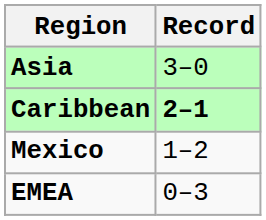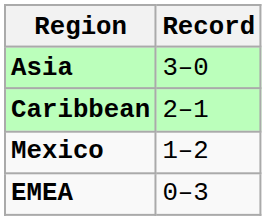(186, 110) bold -> (186, 110) normal
